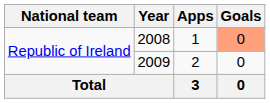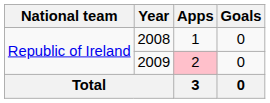(241, 39) lightsalmon background -> (241, 39) no background
(195, 62) no background -> (195, 62) pink background
